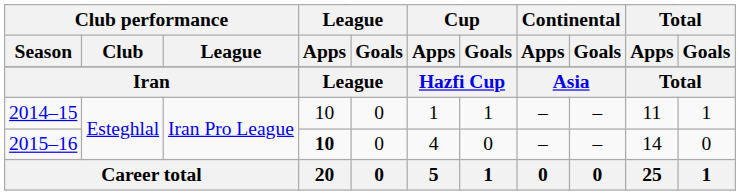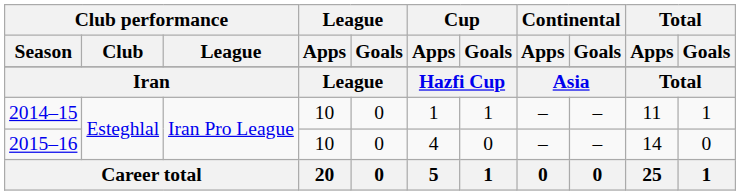(324, 143) bold -> (324, 143) normal
